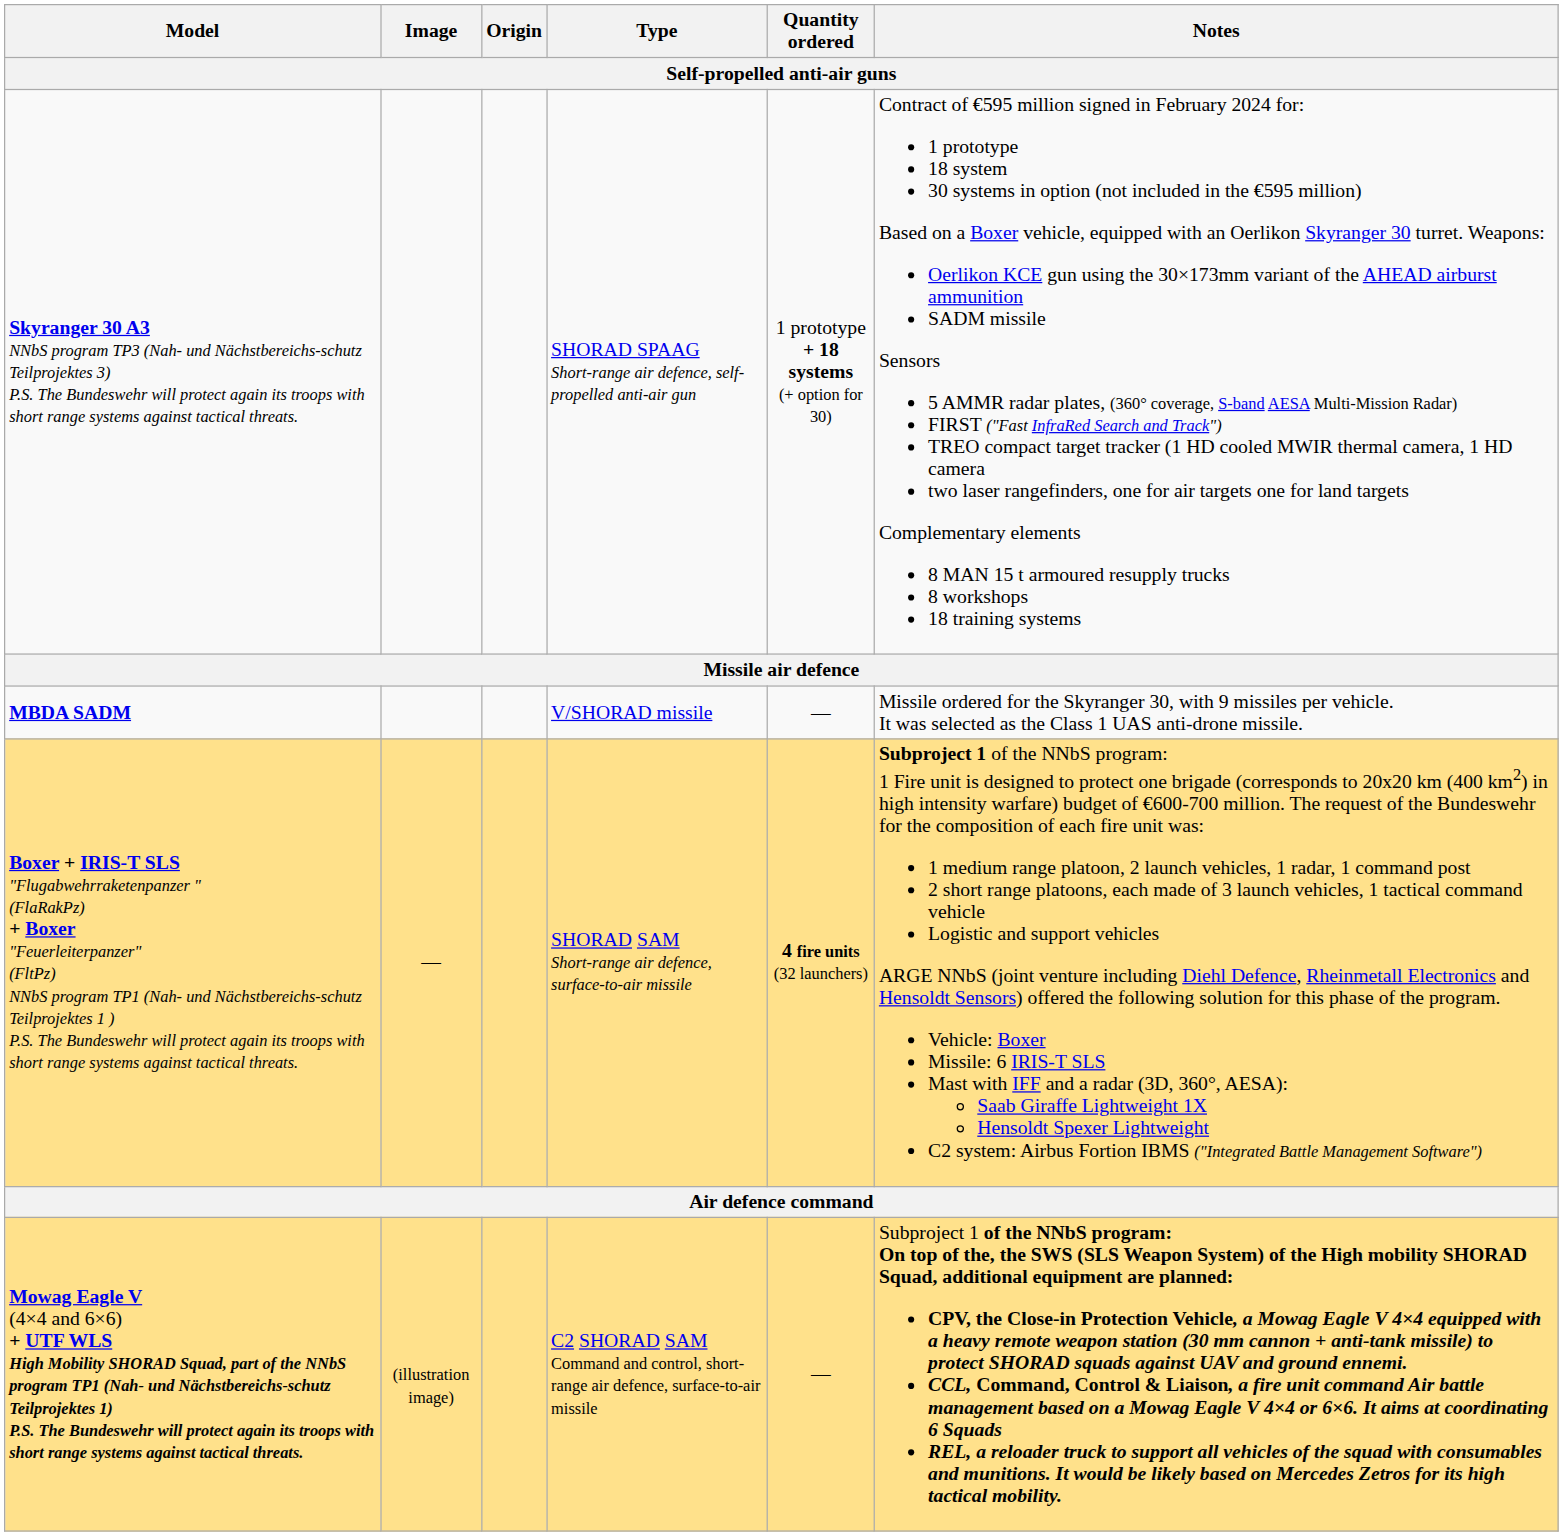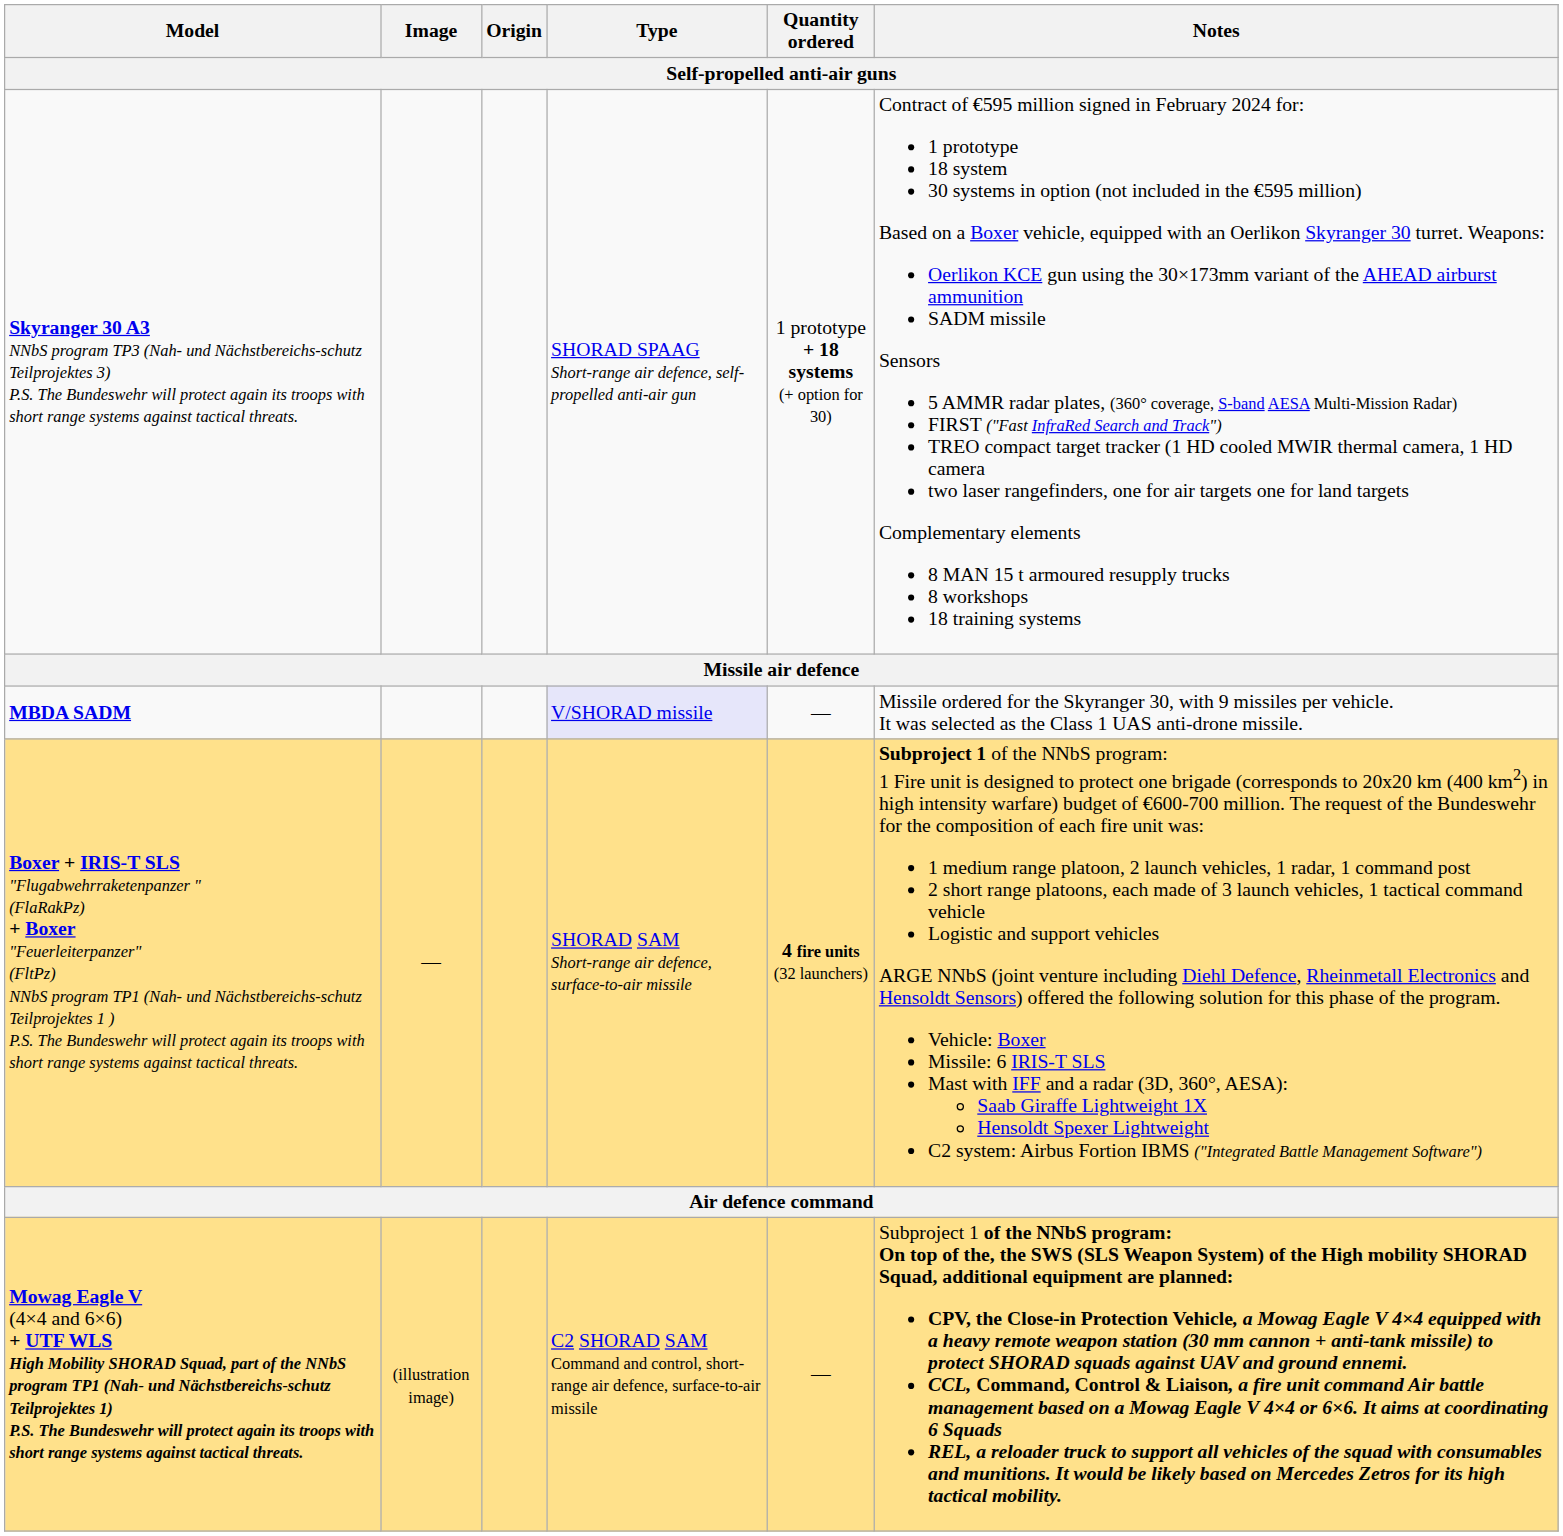(632, 711) no background -> (632, 711) lavender background
